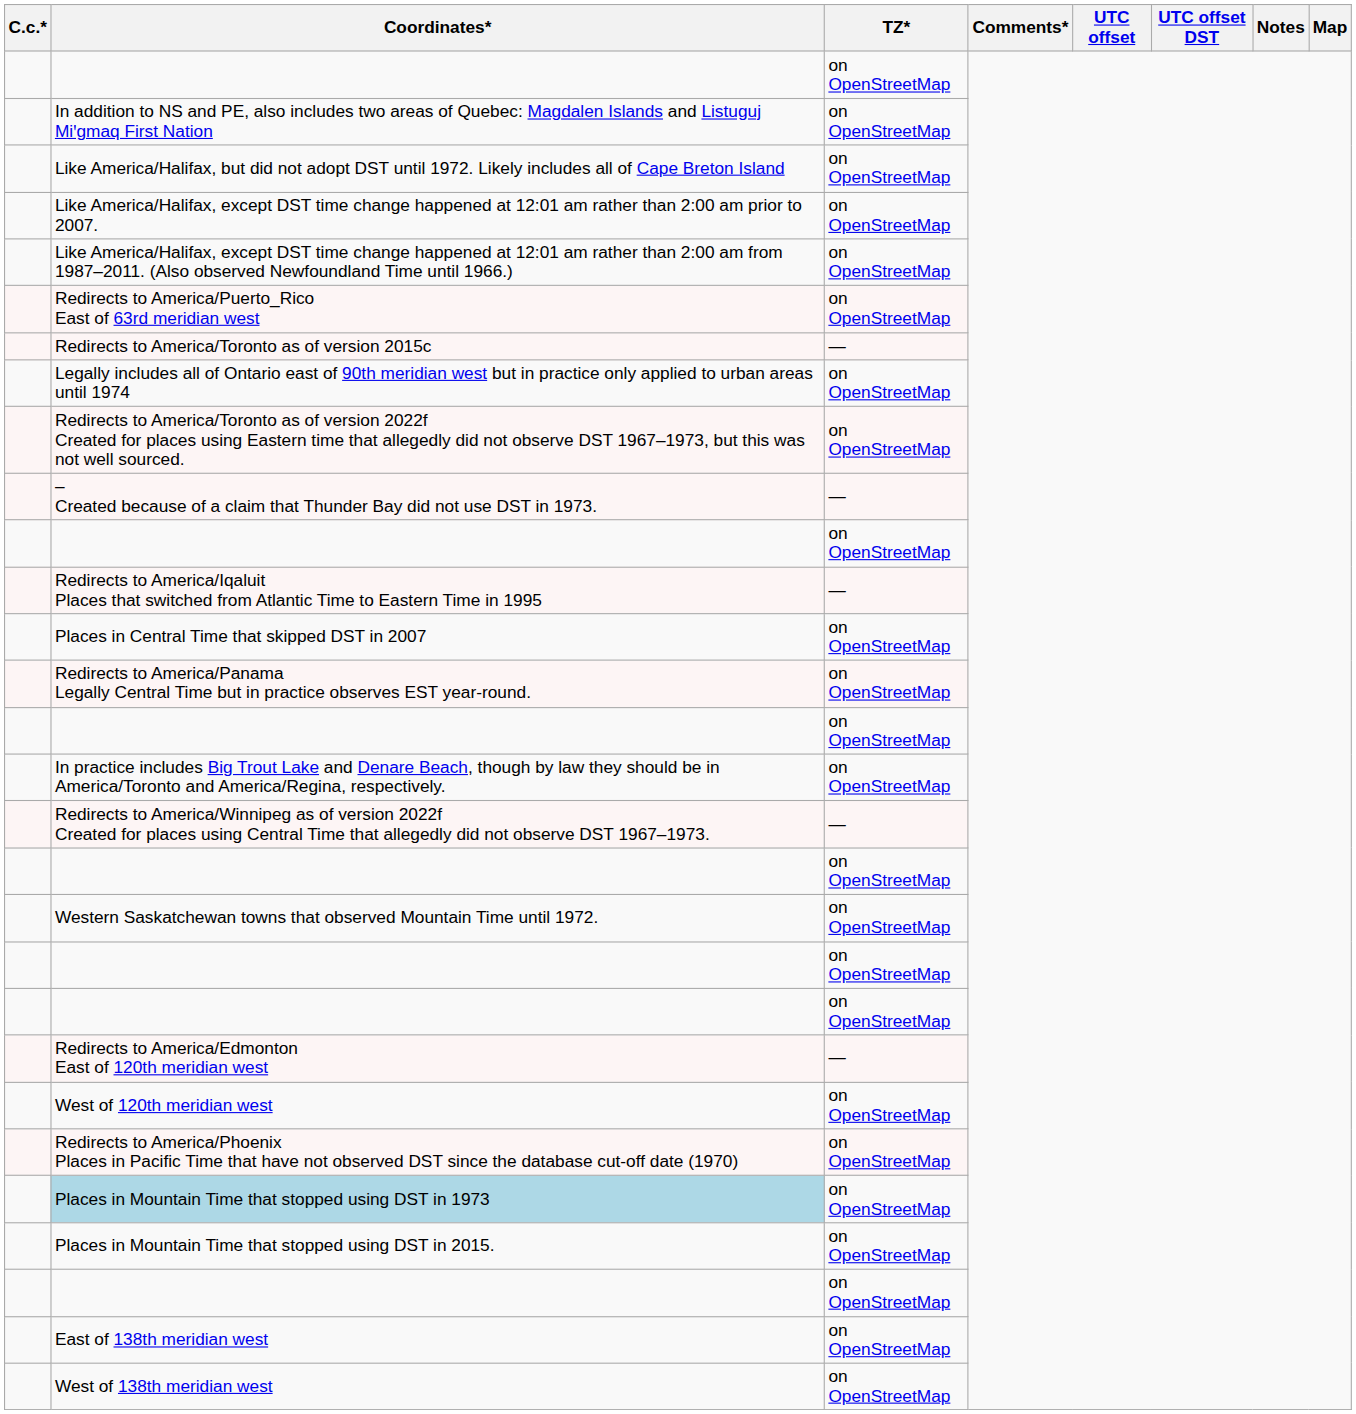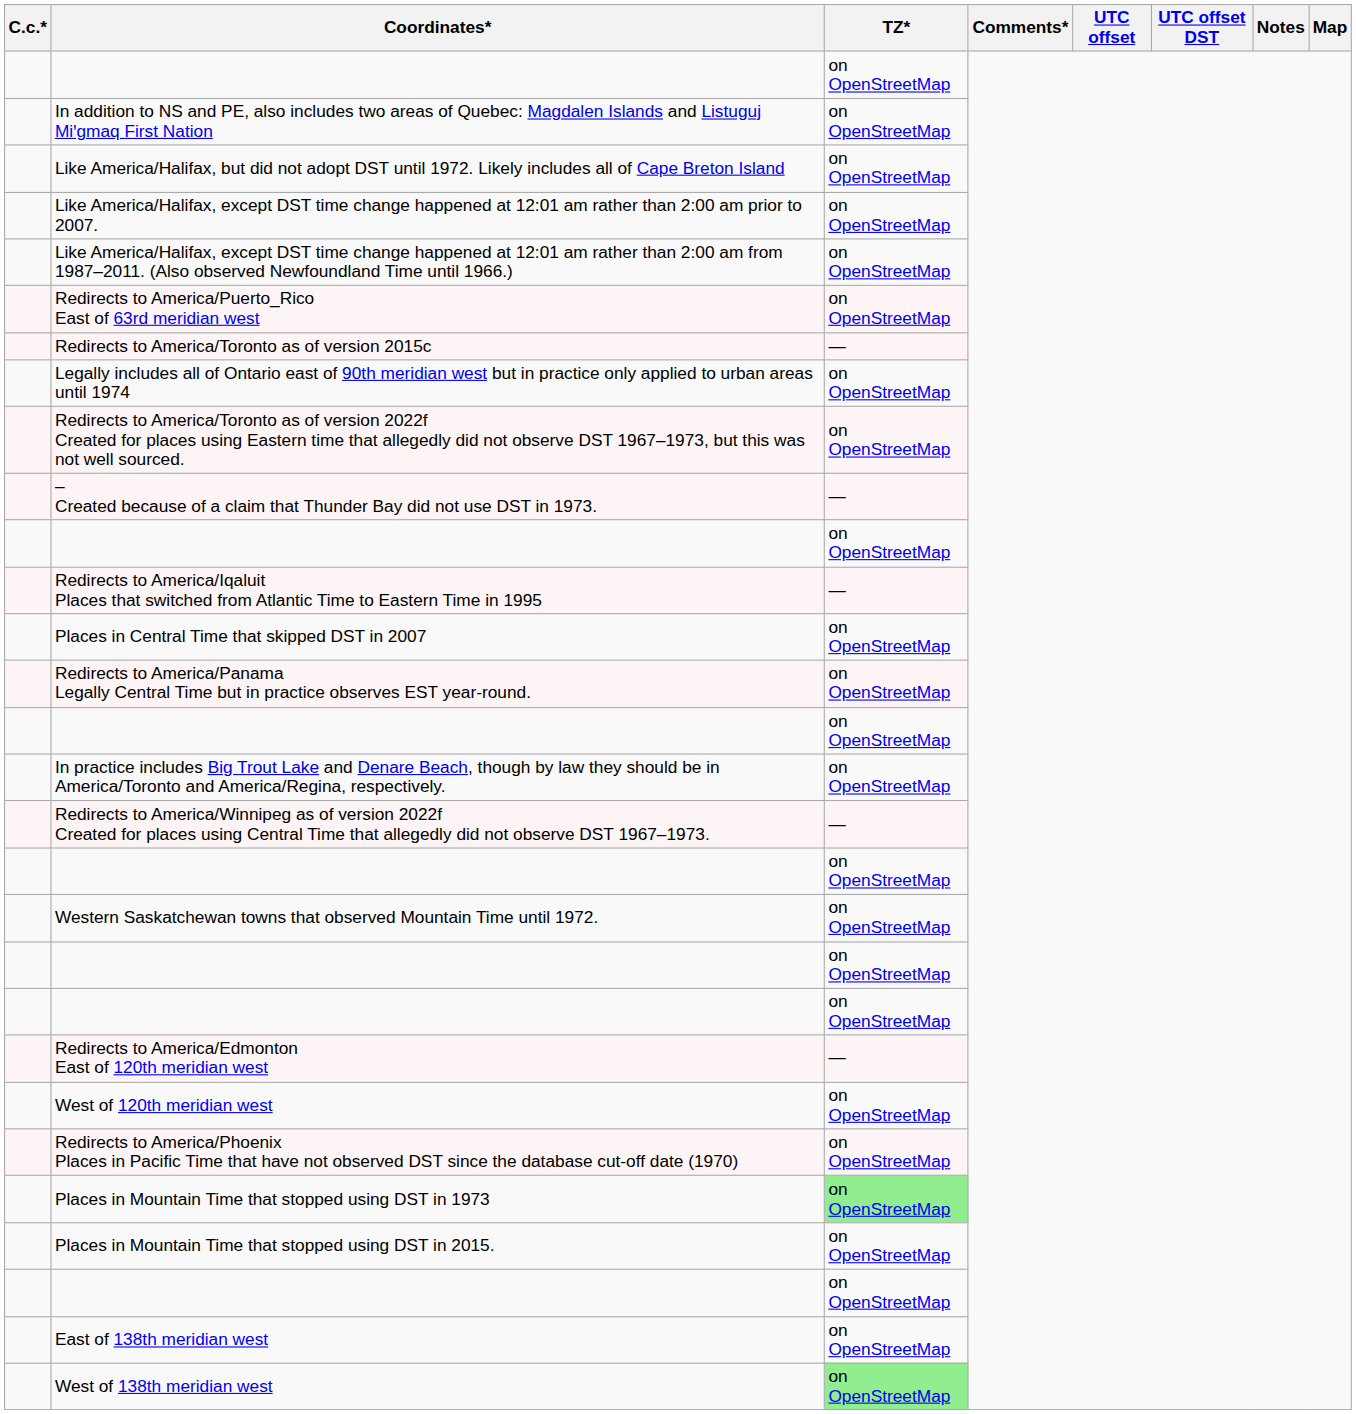(272, 1199) lightblue background -> (272, 1199) no background
(889, 1199) no background -> (889, 1199) lightgreen background
(889, 1386) no background -> (889, 1386) lightgreen background
